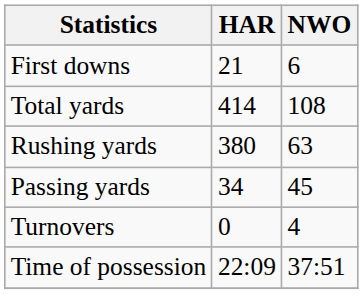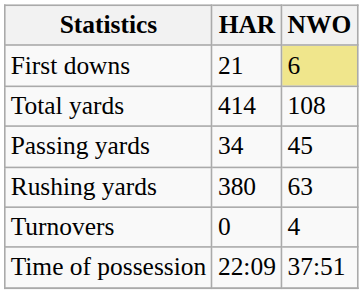(294, 65) no background -> (294, 65) khaki background
rows swapped: (84, 146) <-> (80, 186)
